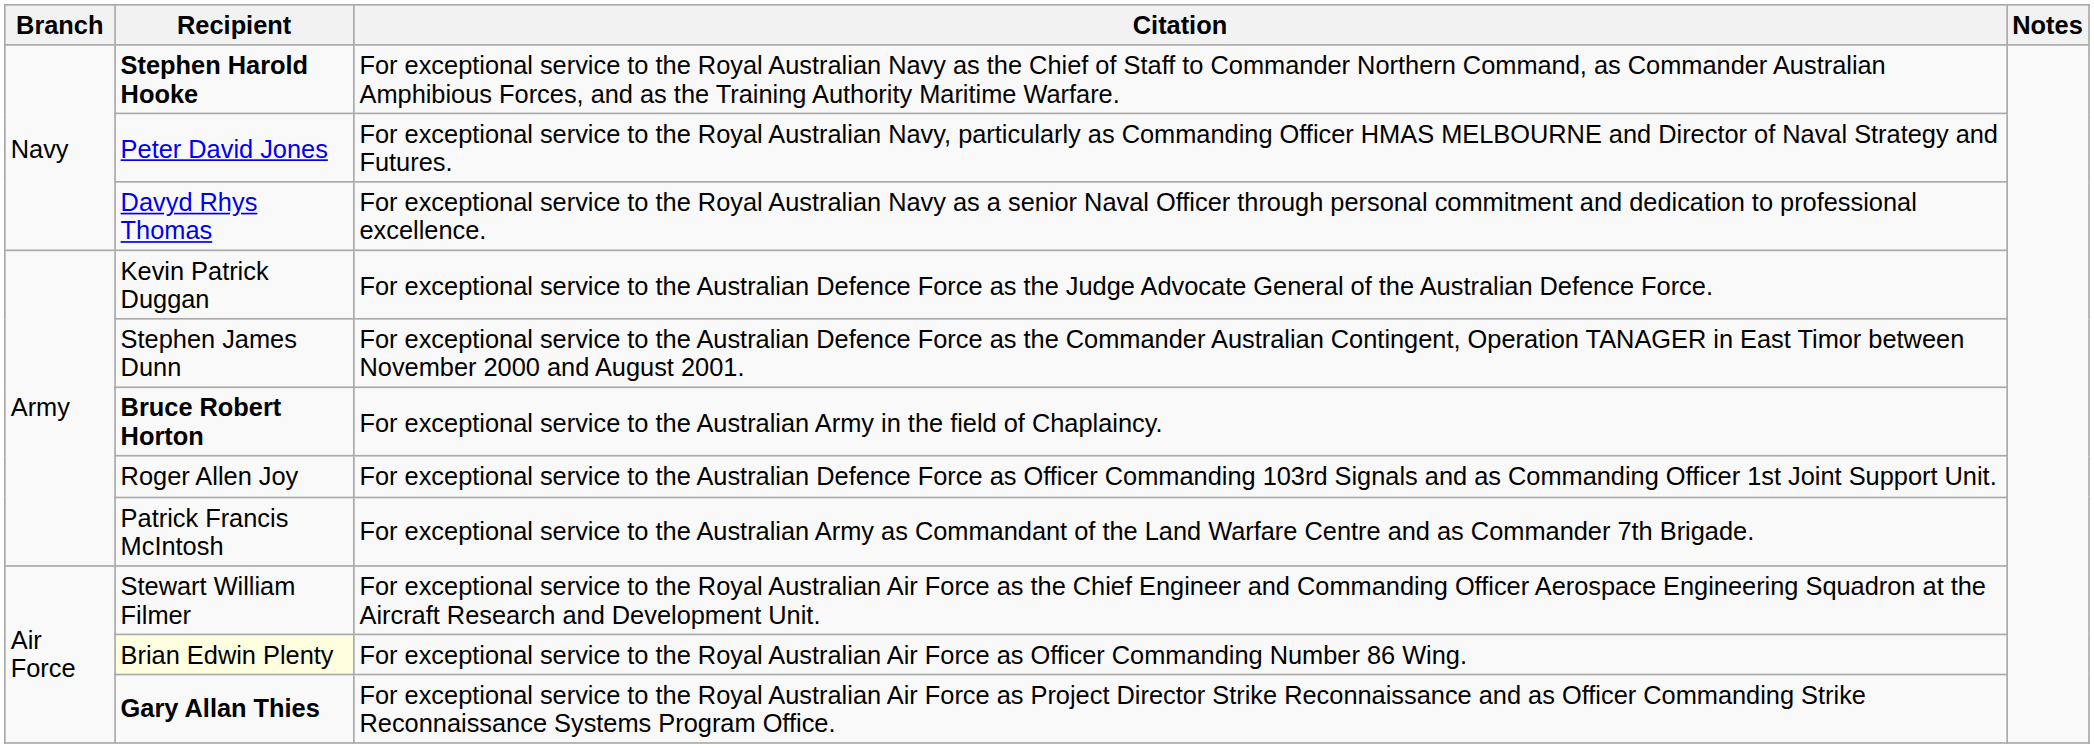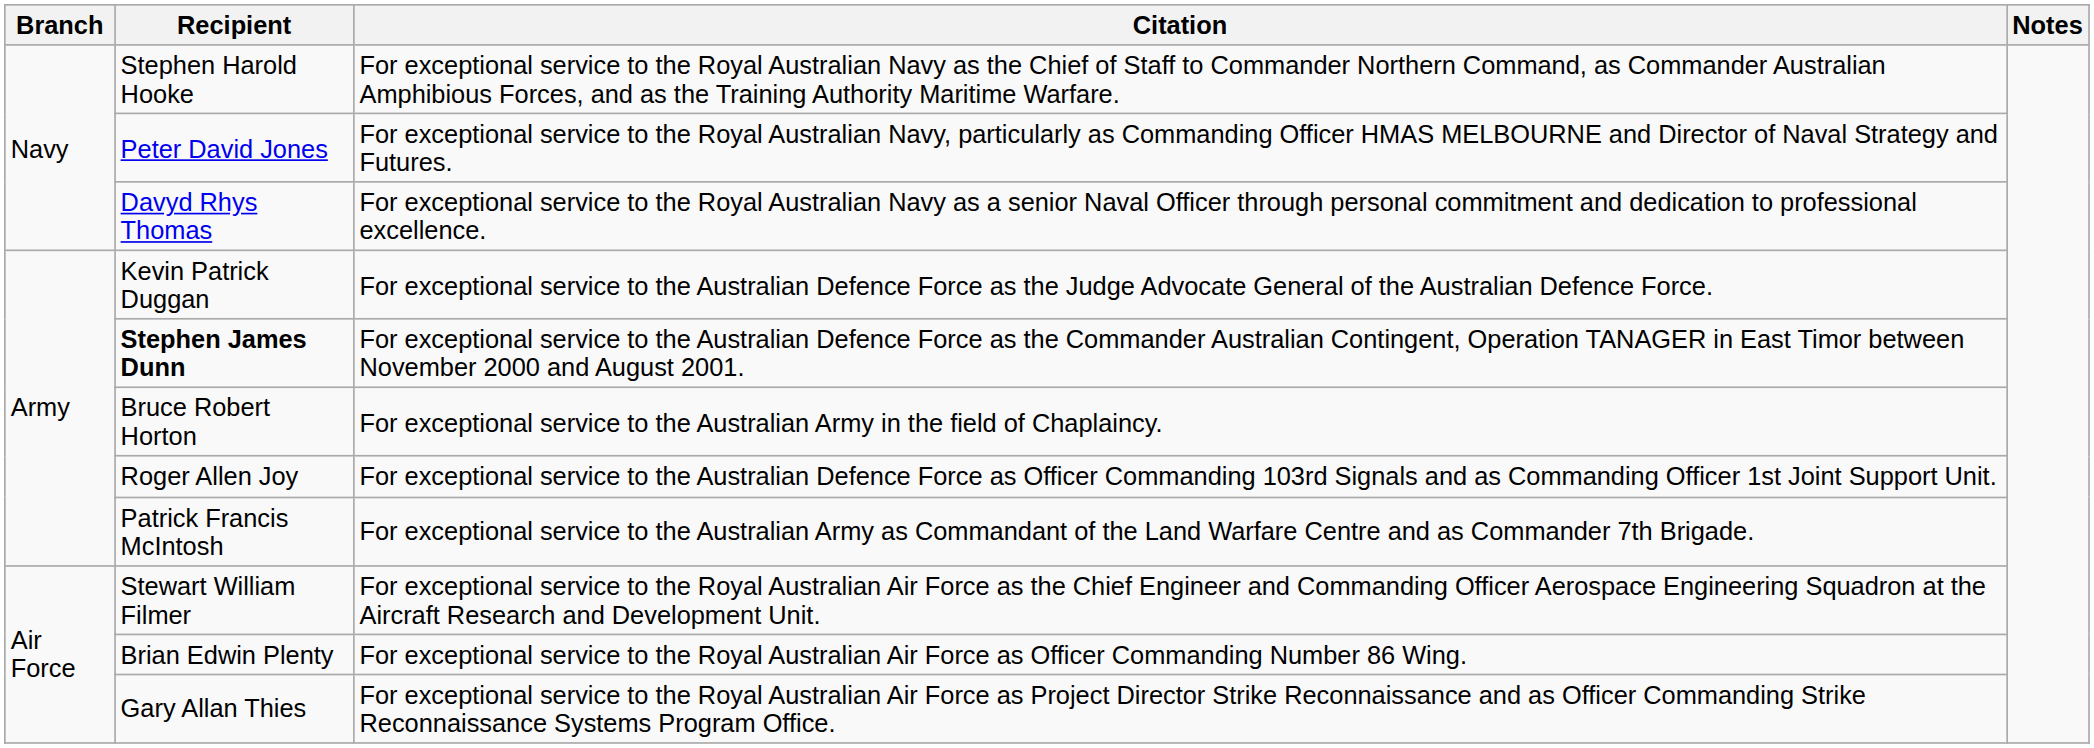(214, 79) bold -> (209, 79) normal
(209, 354) normal -> (214, 354) bold
(201, 422) bold -> (195, 422) normal
(227, 654) lightyellow background -> (227, 654) no background
(220, 708) bold -> (213, 708) normal
